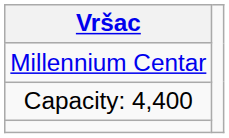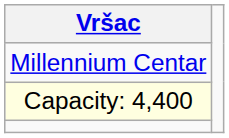(108, 100) no background -> (108, 100) lightyellow background
